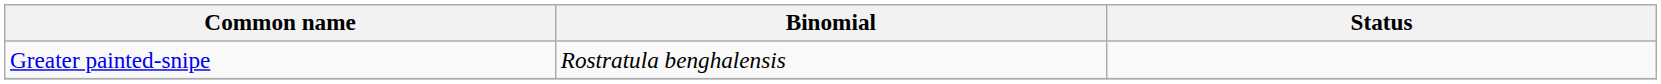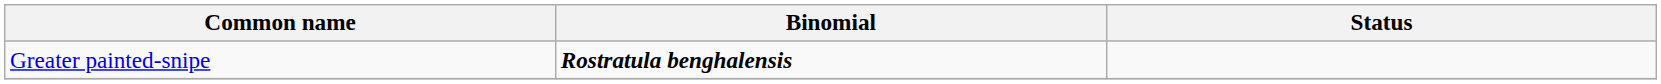(673, 59) normal -> (677, 59) bold
